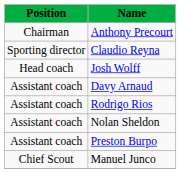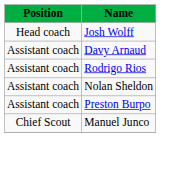- row: (132, 31)
- row: (125, 50)
